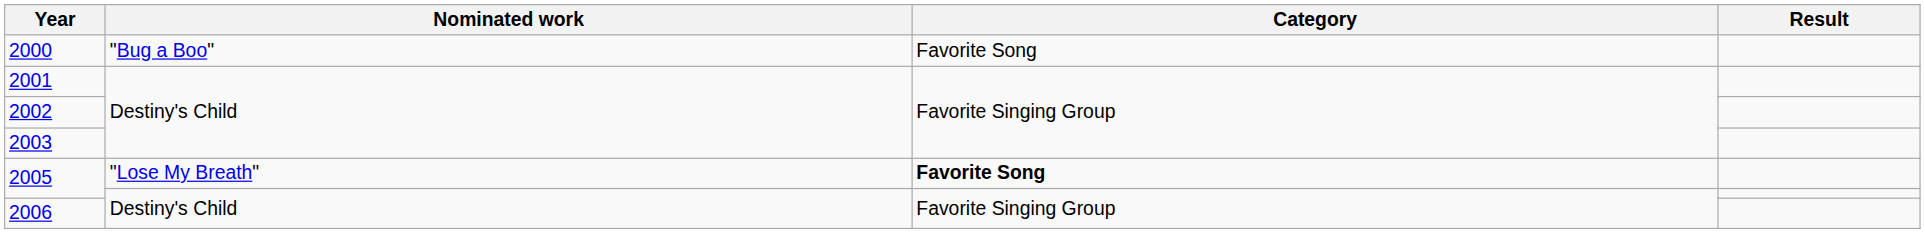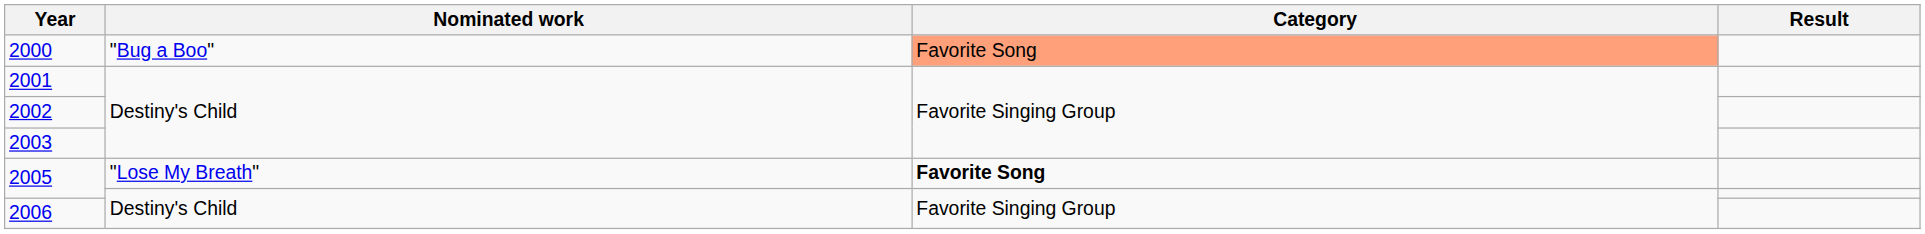(977, 50) no background -> (977, 50) lightsalmon background
